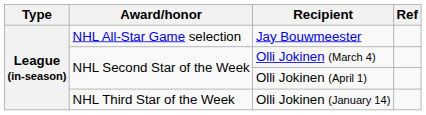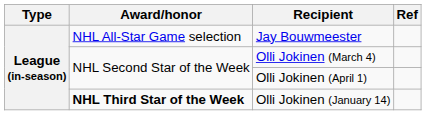(154, 99) normal -> (158, 99) bold
